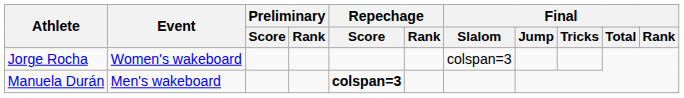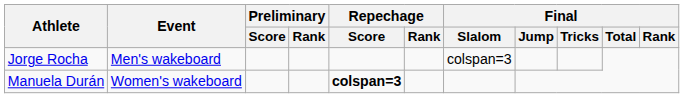(176, 59) Women's wakeboard -> (166, 59) Men's wakeboard
(166, 82) Men's wakeboard -> (176, 82) Women's wakeboard
